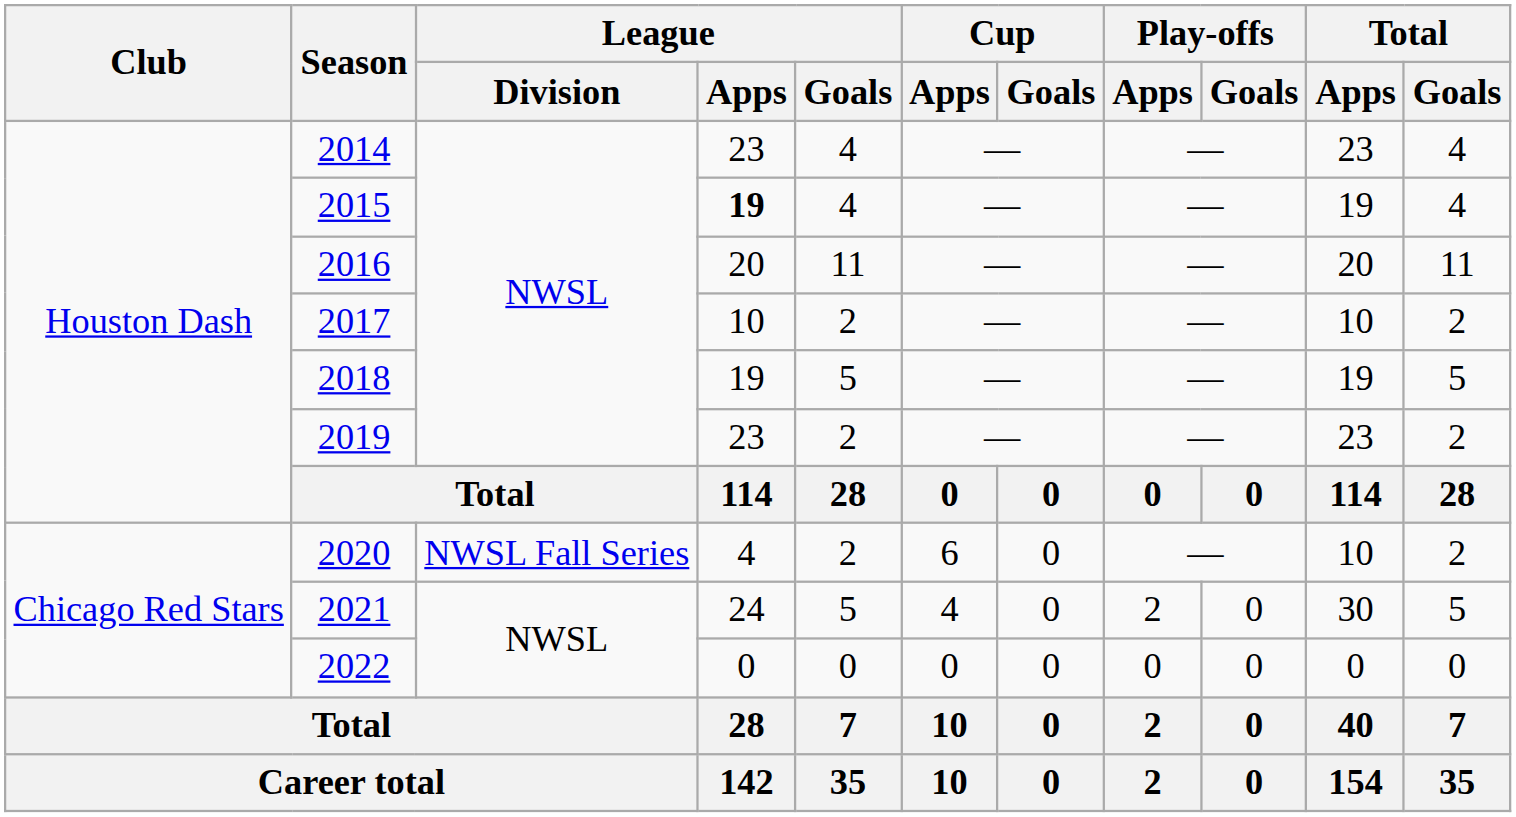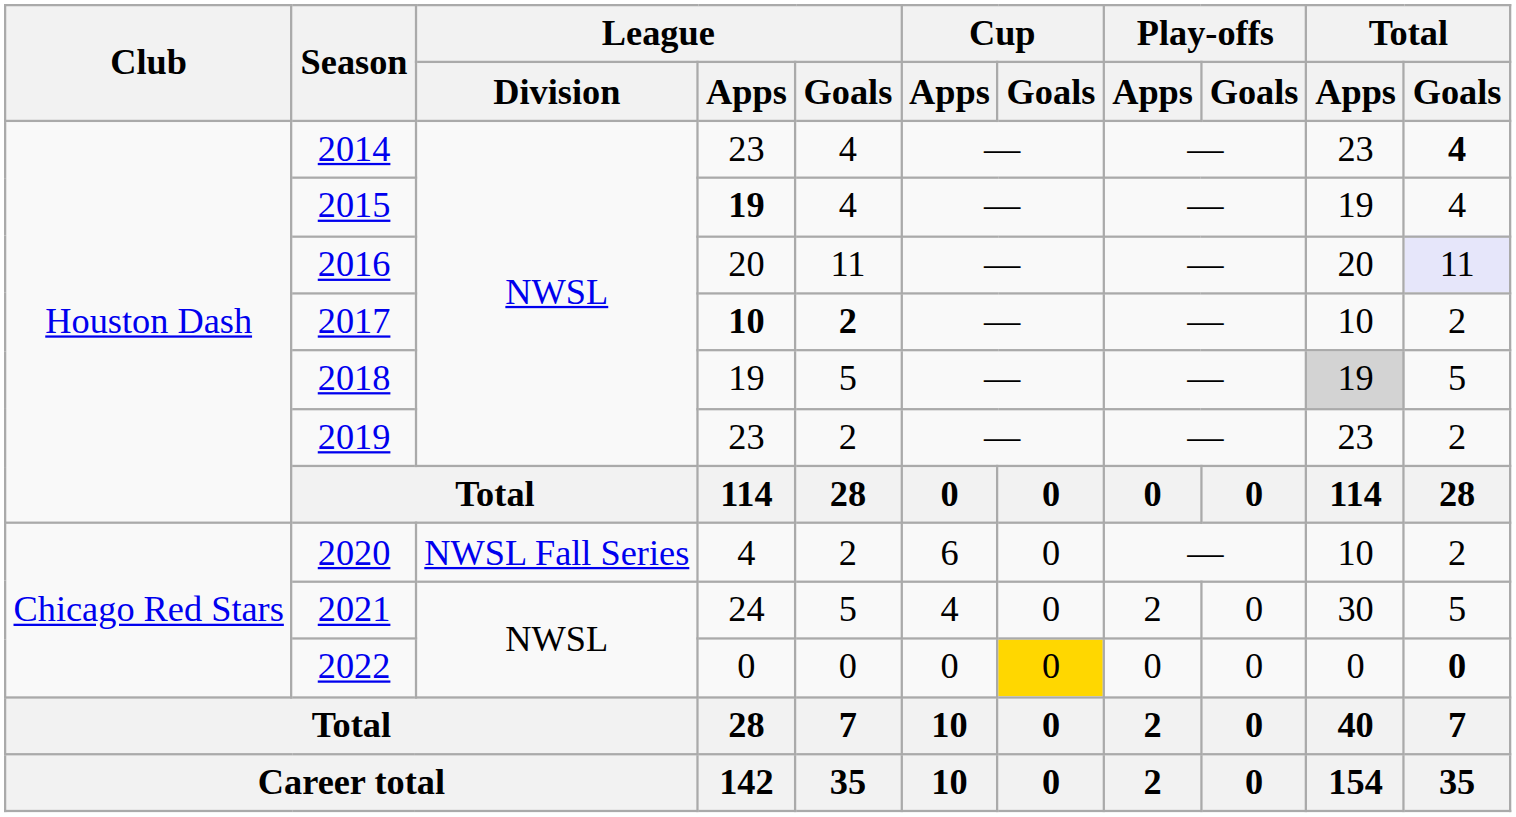(1457, 148) normal -> (1457, 148) bold
(1457, 263) no background -> (1457, 263) lavender background
(746, 321) normal -> (746, 321) bold
(848, 321) normal -> (848, 321) bold
(1356, 378) no background -> (1356, 378) lightgrey background
(1051, 666) no background -> (1051, 666) gold background
(1457, 666) normal -> (1457, 666) bold
